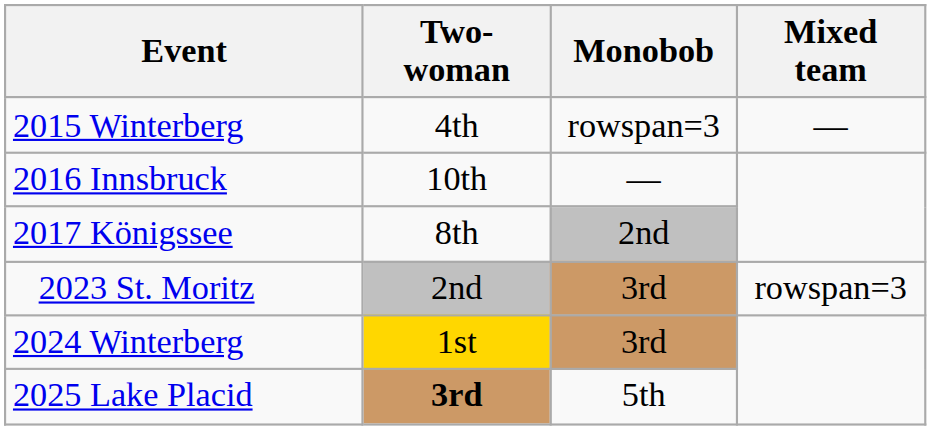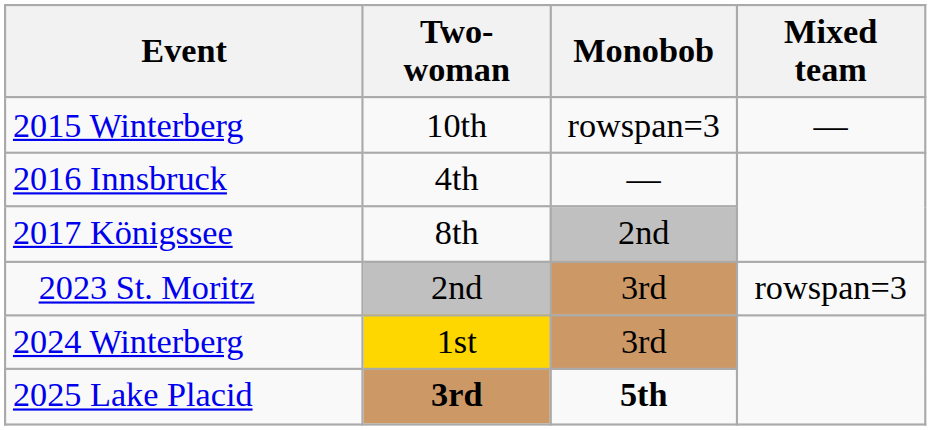(457, 124) 4th -> (457, 124) 10th
(457, 178) 10th -> (457, 178) 4th
(644, 395) normal -> (644, 395) bold
